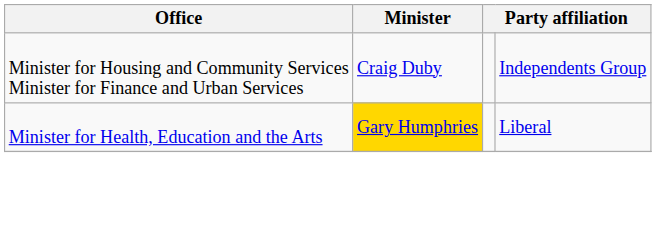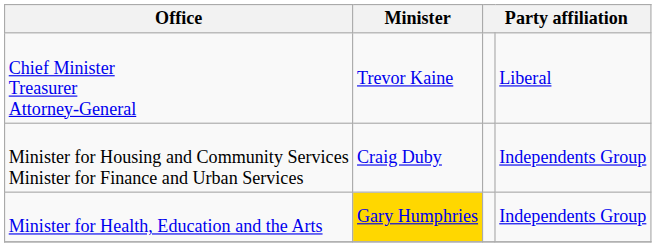+ row: (72, 88)
(525, 127) Liberal -> (573, 216) Independents Group
